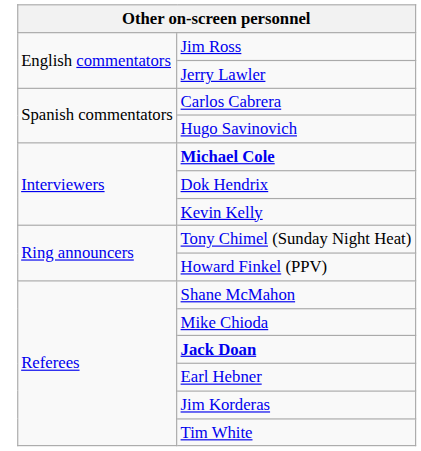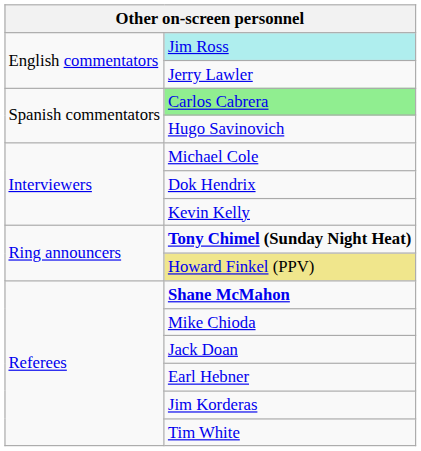(211, 46) no background -> (198, 46) paleturquoise background
(231, 101) no background -> (218, 101) lightgreen background
(228, 156) bold -> (213, 156) normal
(296, 239) normal -> (290, 239) bold
(254, 266) no background -> (241, 266) khaki background
(238, 294) normal -> (229, 294) bold
(218, 349) bold -> (203, 349) normal
